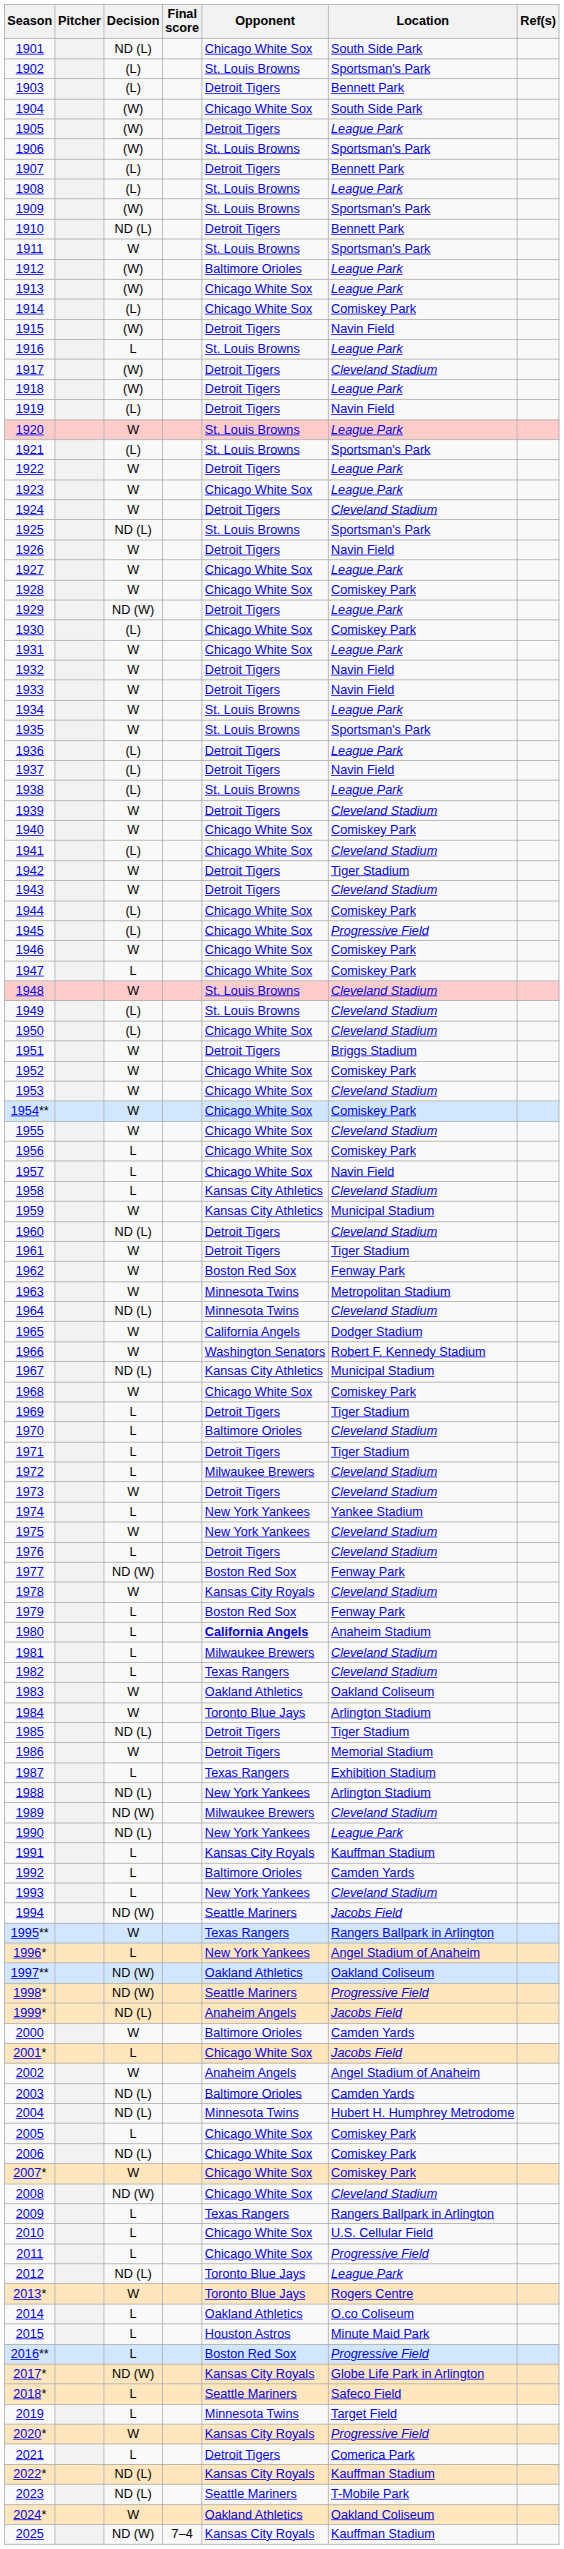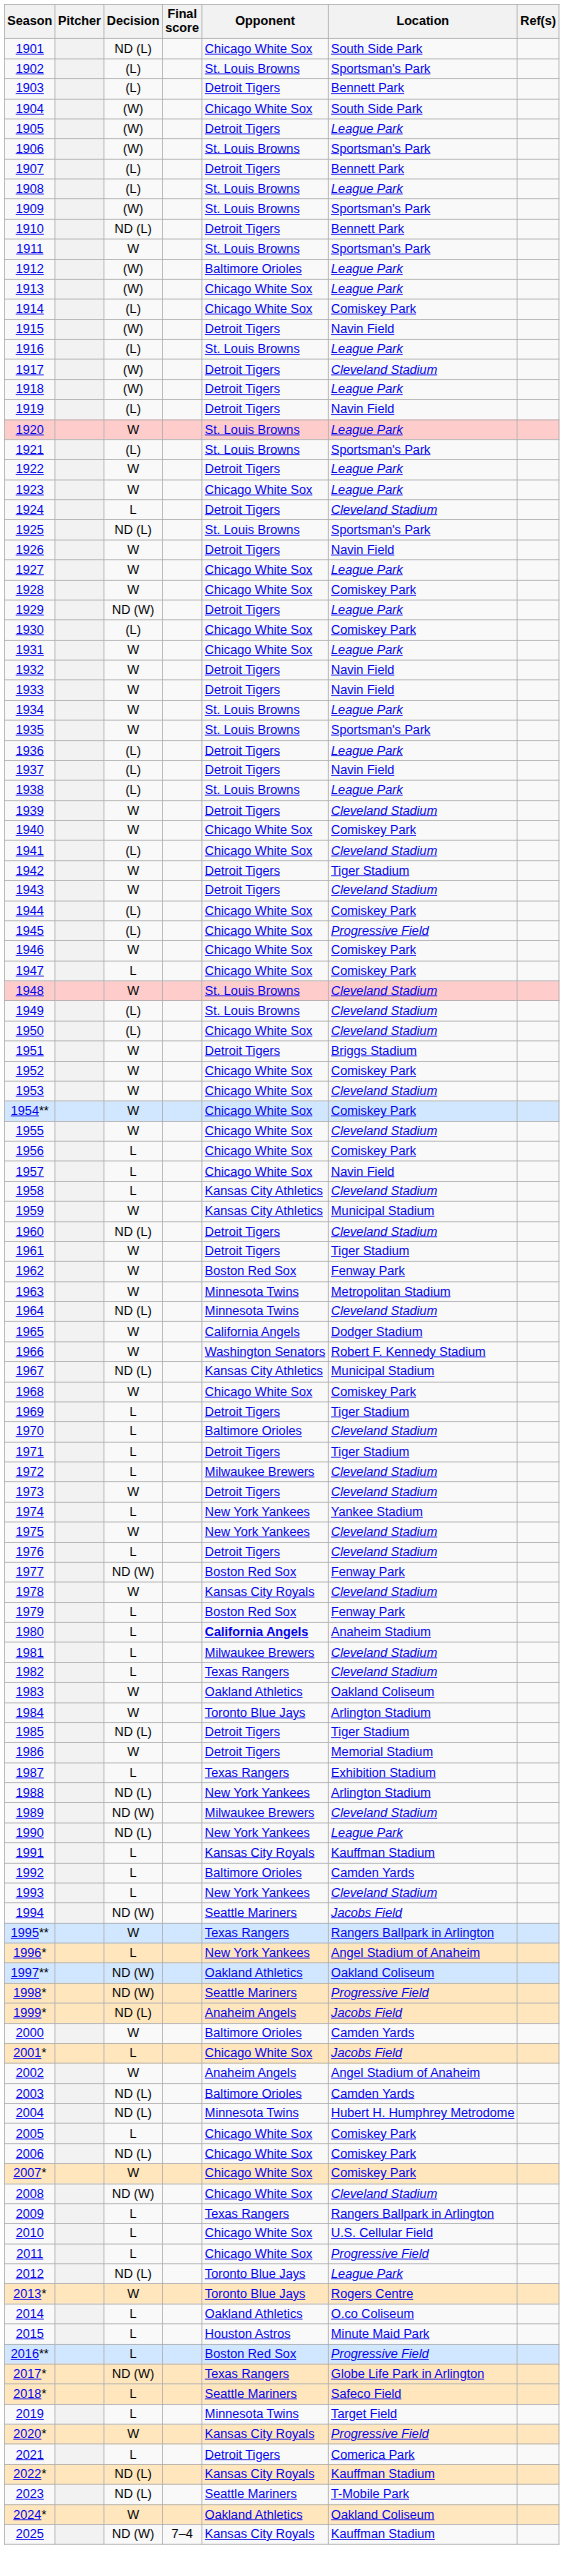(133, 349) L -> (133, 349) (L)
(133, 509) W -> (133, 509) L
(260, 2374) Kansas City Royals -> (247, 2374) Texas Rangers
